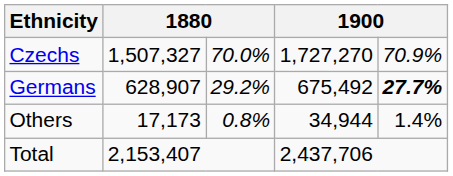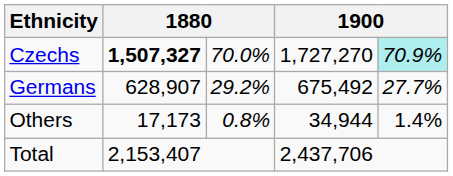(154, 54) normal -> (154, 54) bold
(412, 54) no background -> (412, 54) paleturquoise background
(412, 87) bold -> (412, 87) normal
